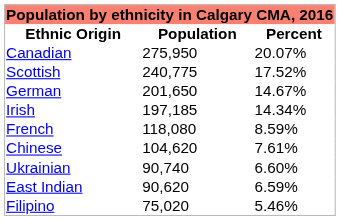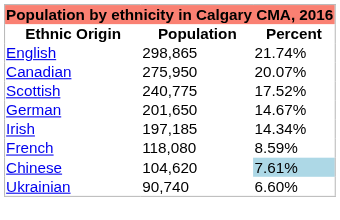+ row: (31, 53)
(276, 148) no background -> (276, 167) lightblue background
- row: (44, 186)
- row: (30, 205)
